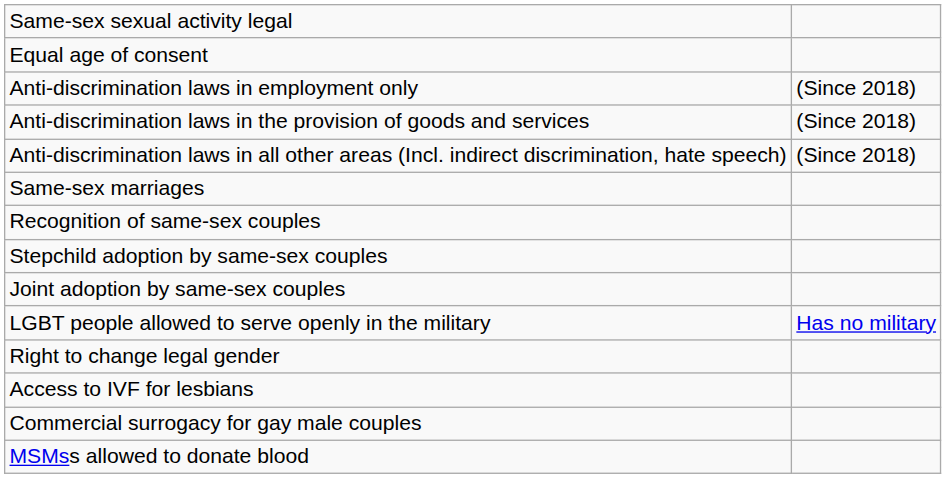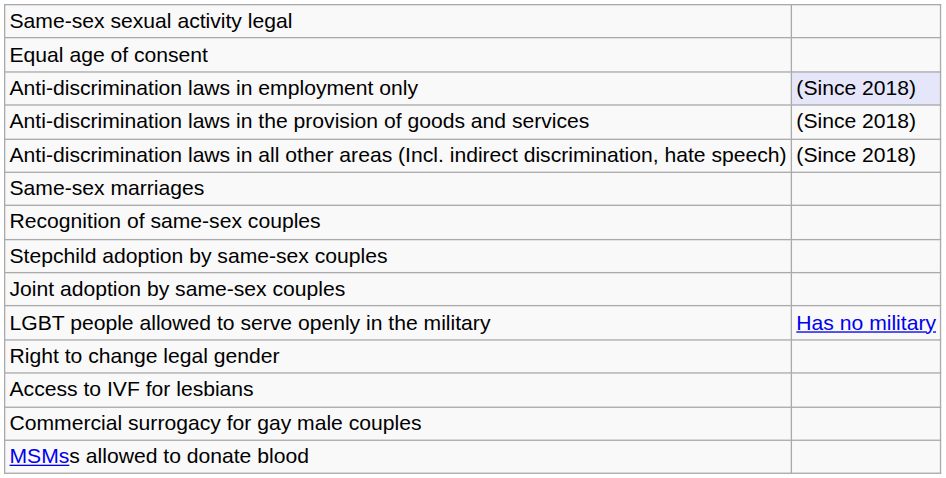(856, 88) no background -> (856, 88) lavender background
